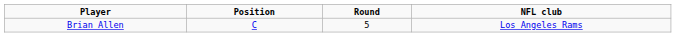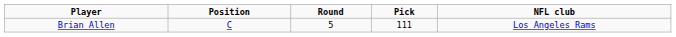+ column: (404, 11)
